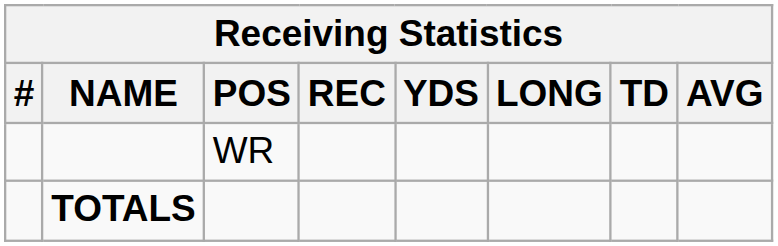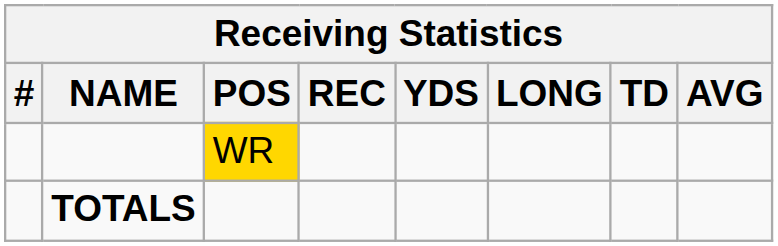(244, 151) no background -> (244, 151) gold background
